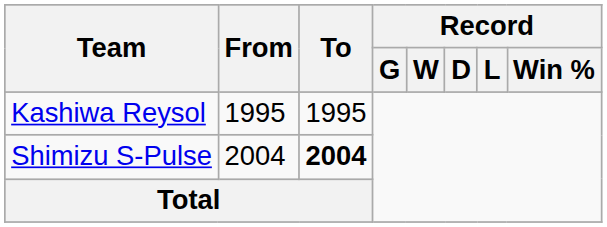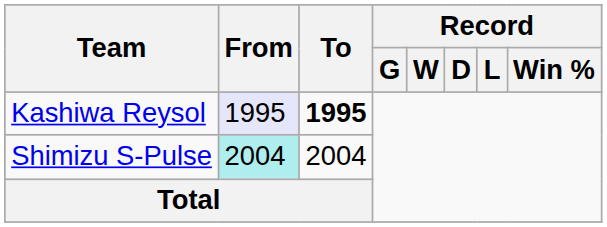(255, 112) no background -> (255, 112) lavender background
(336, 112) normal -> (336, 112) bold
(255, 156) no background -> (255, 156) paleturquoise background
(336, 156) bold -> (336, 156) normal
